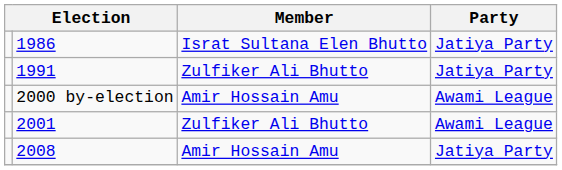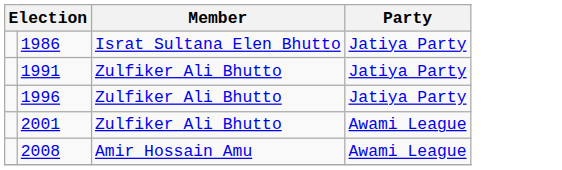+ row: (40, 98)
- row: (95, 98)
(494, 151) Jatiya Party -> (408, 151) Awami League
